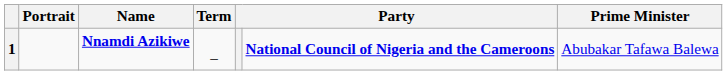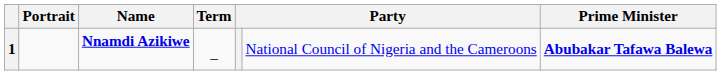(400, 49) bold -> (391, 49) normal
(640, 49) normal -> (628, 49) bold
